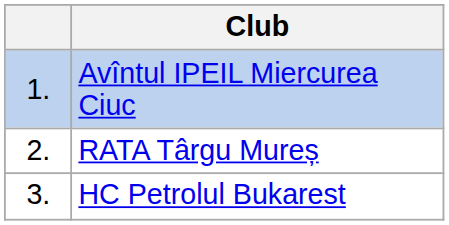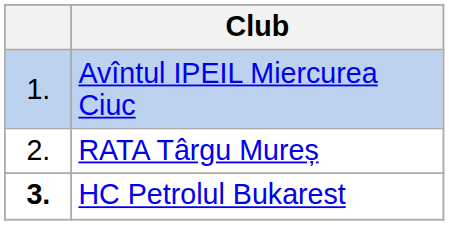(38, 195) normal -> (38, 195) bold
